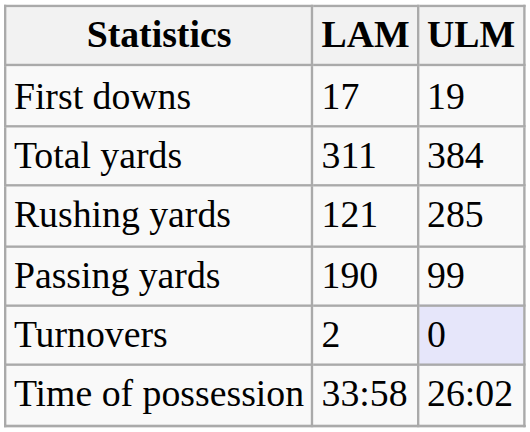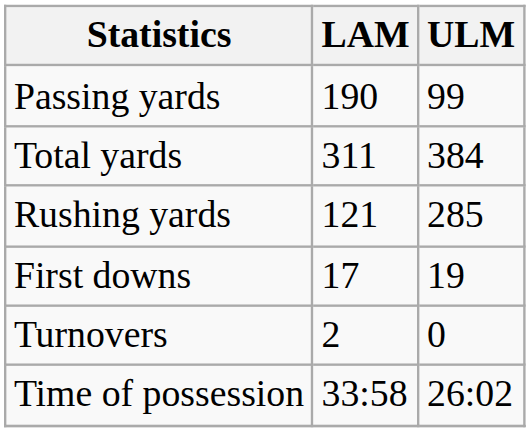rows swapped: (103, 95) <-> (117, 274)
(436, 334) lavender background -> (436, 334) no background
